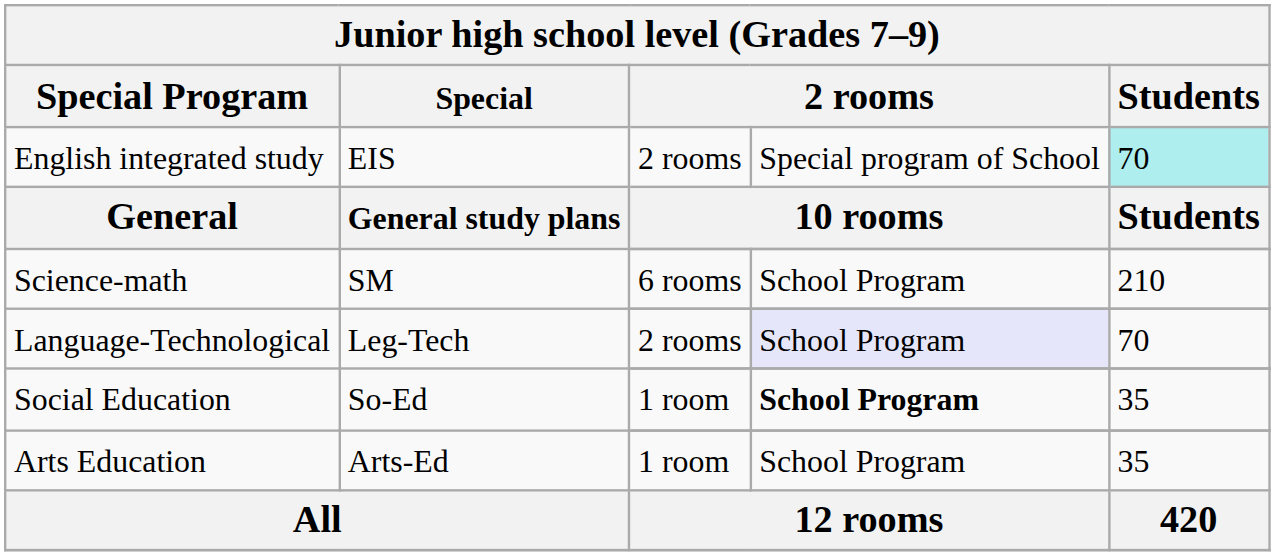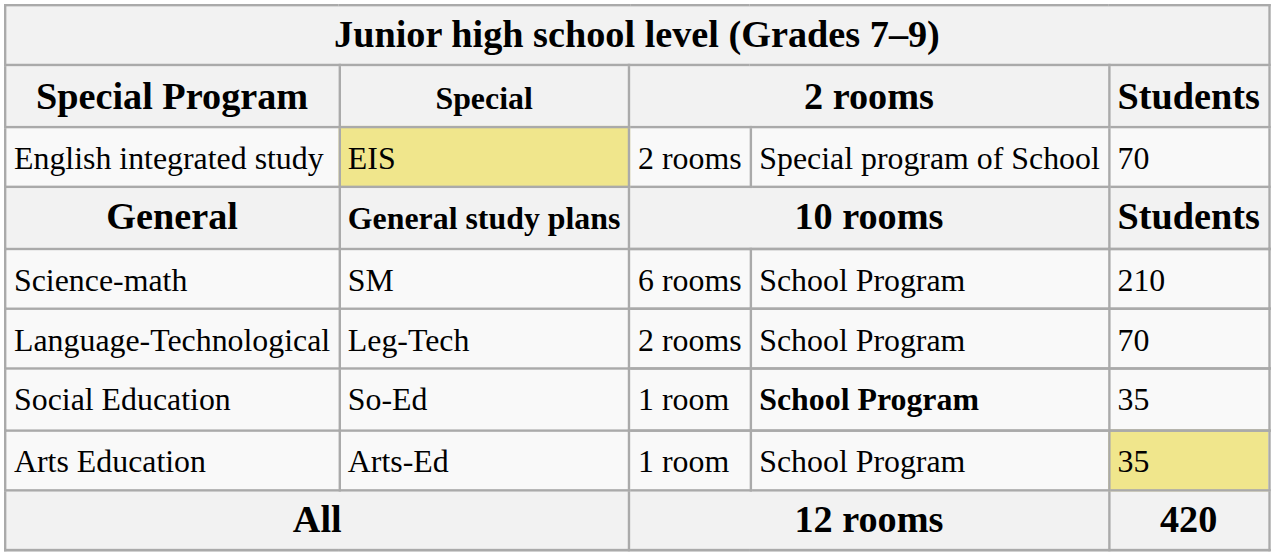(372, 158) no background -> (372, 158) khaki background
(1133, 158) paleturquoise background -> (1133, 158) no background
(862, 340) lavender background -> (862, 340) no background
(1133, 461) no background -> (1133, 461) khaki background
